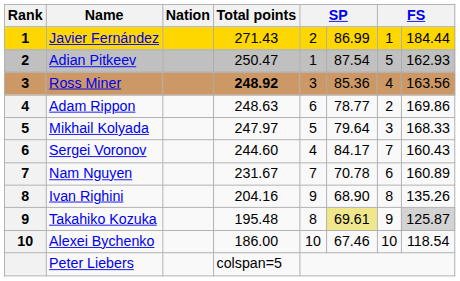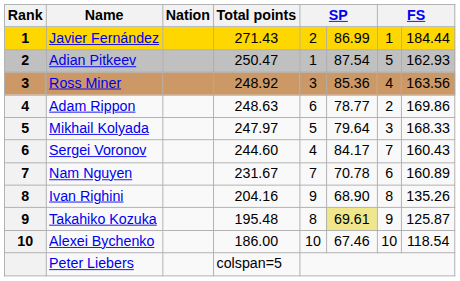(256, 83) bold -> (256, 83) normal
(428, 219) lightgrey background -> (428, 219) no background
